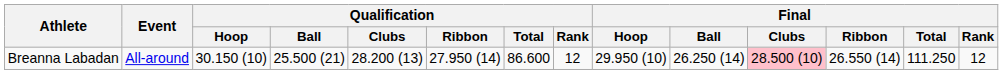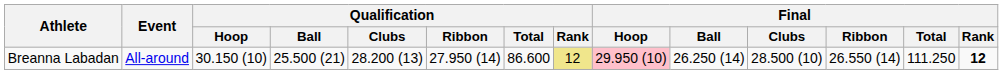(573, 59) no background -> (573, 59) khaki background
(631, 59) no background -> (631, 59) pink background
(787, 59) pink background -> (787, 59) no background
(978, 59) normal -> (978, 59) bold
